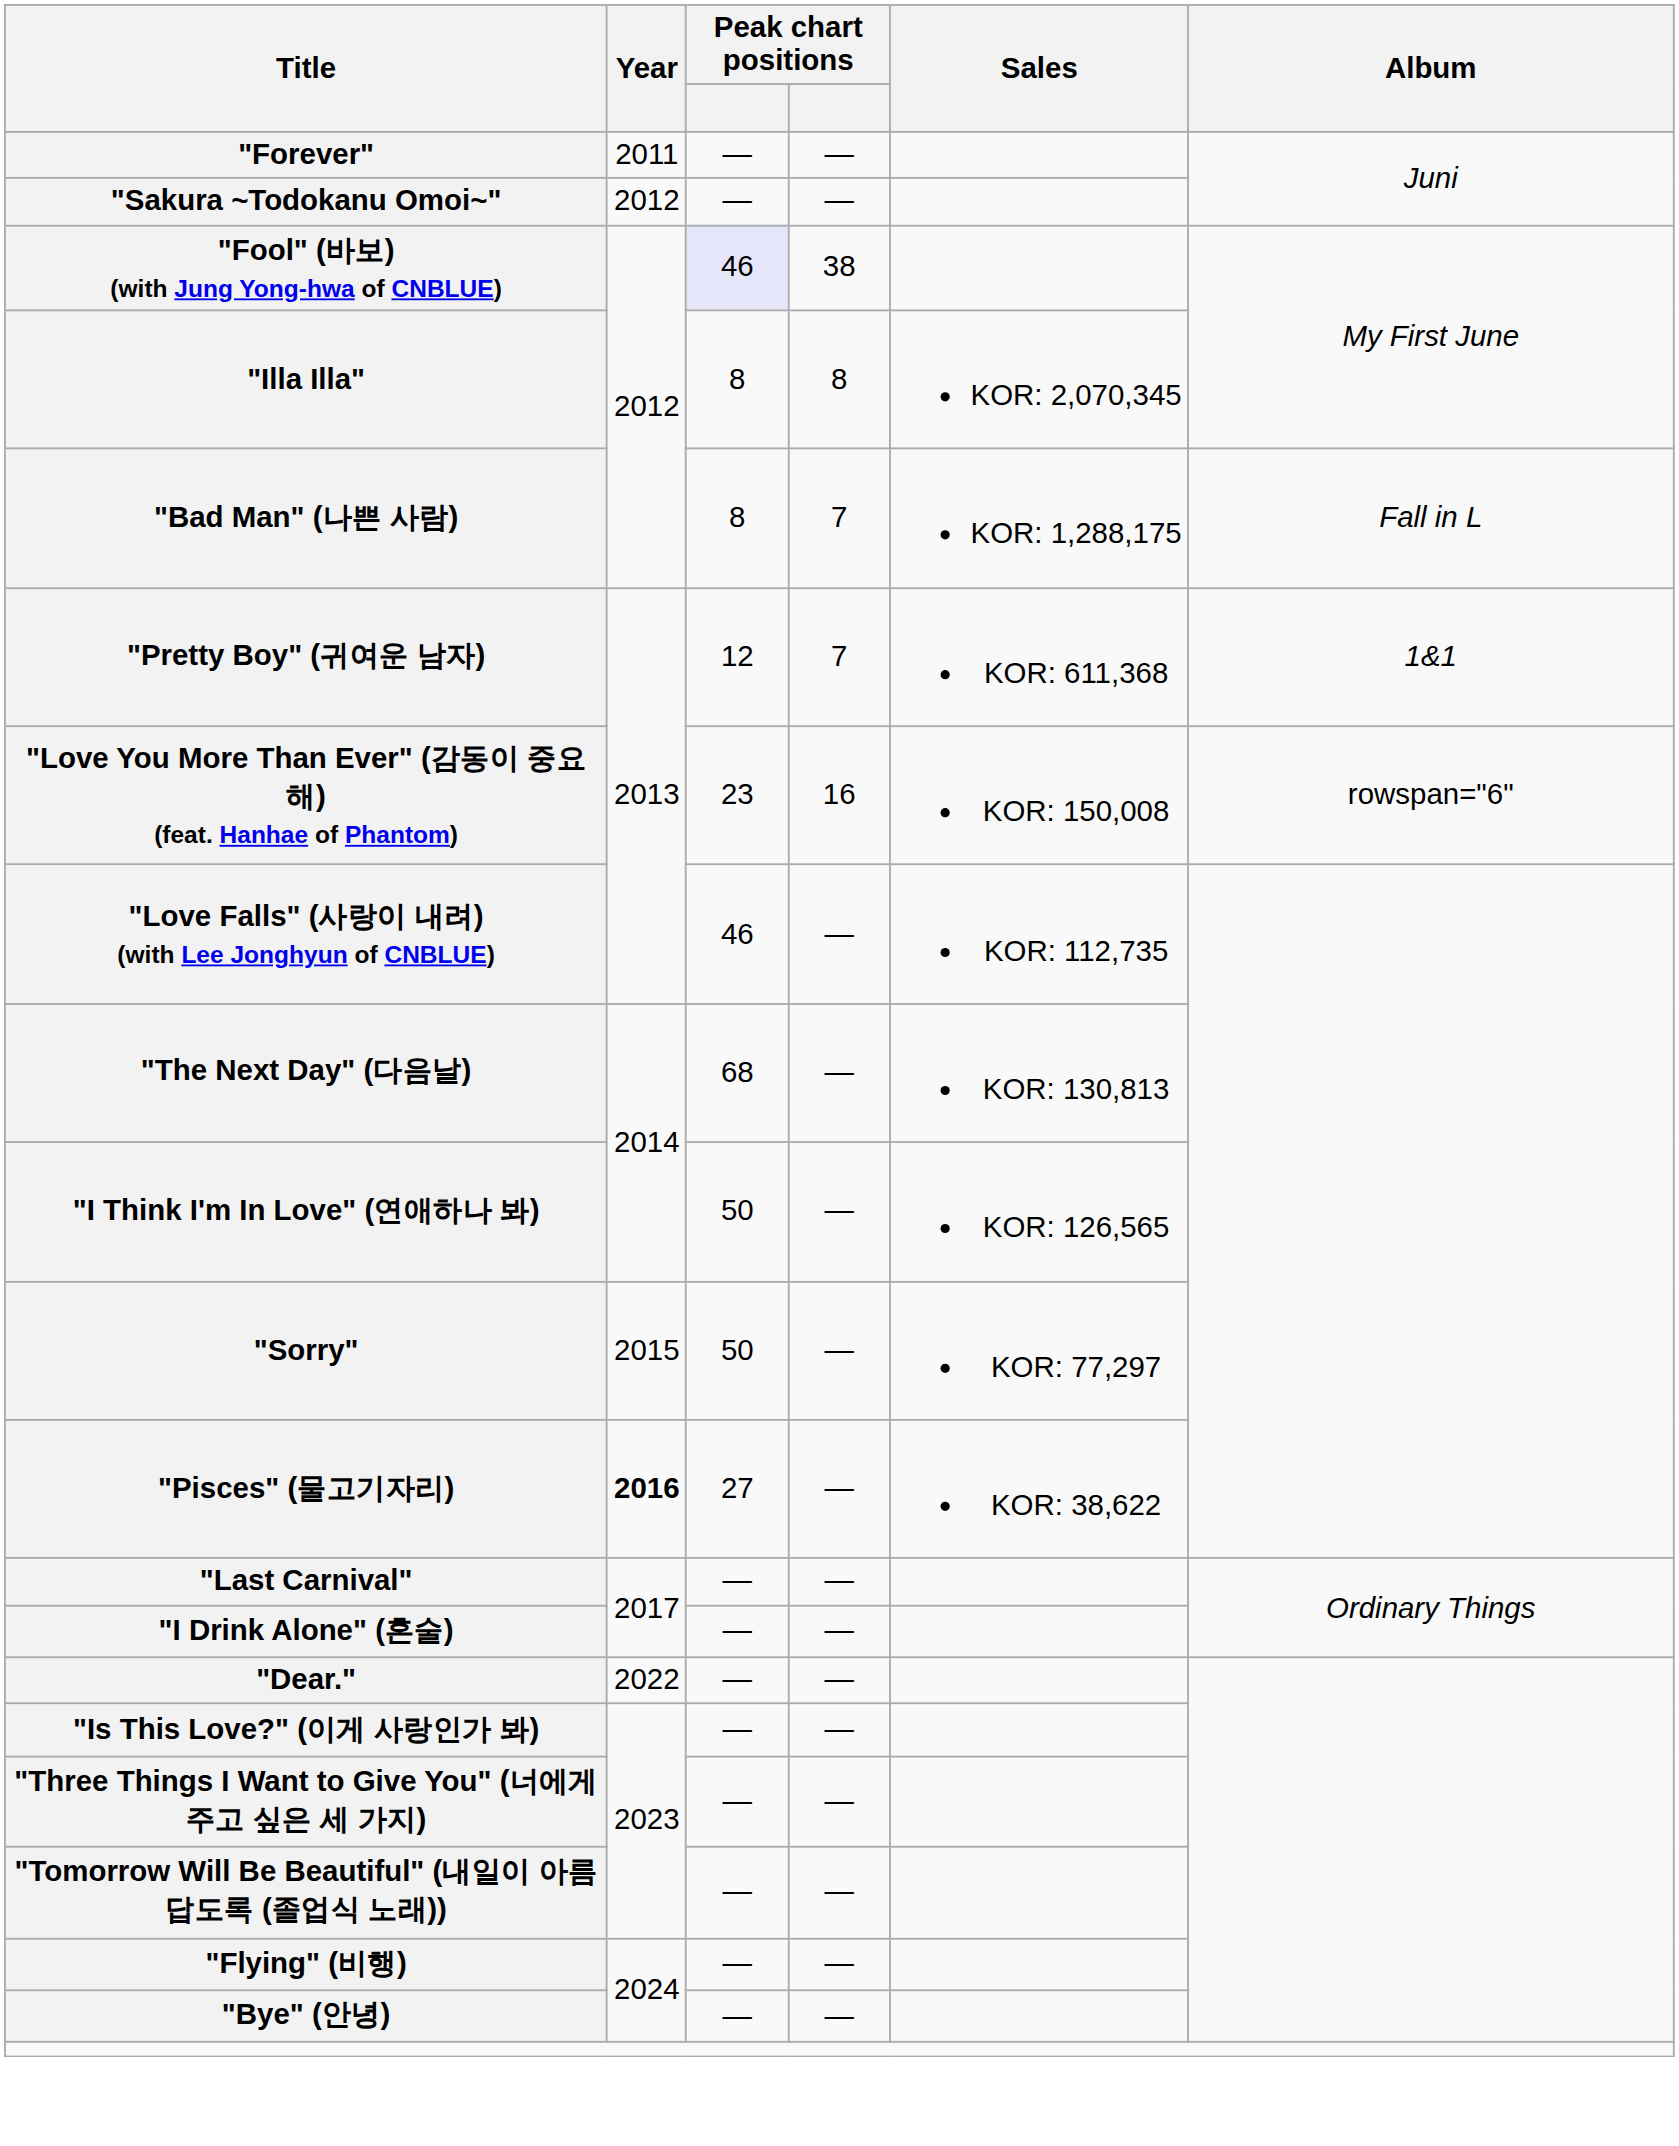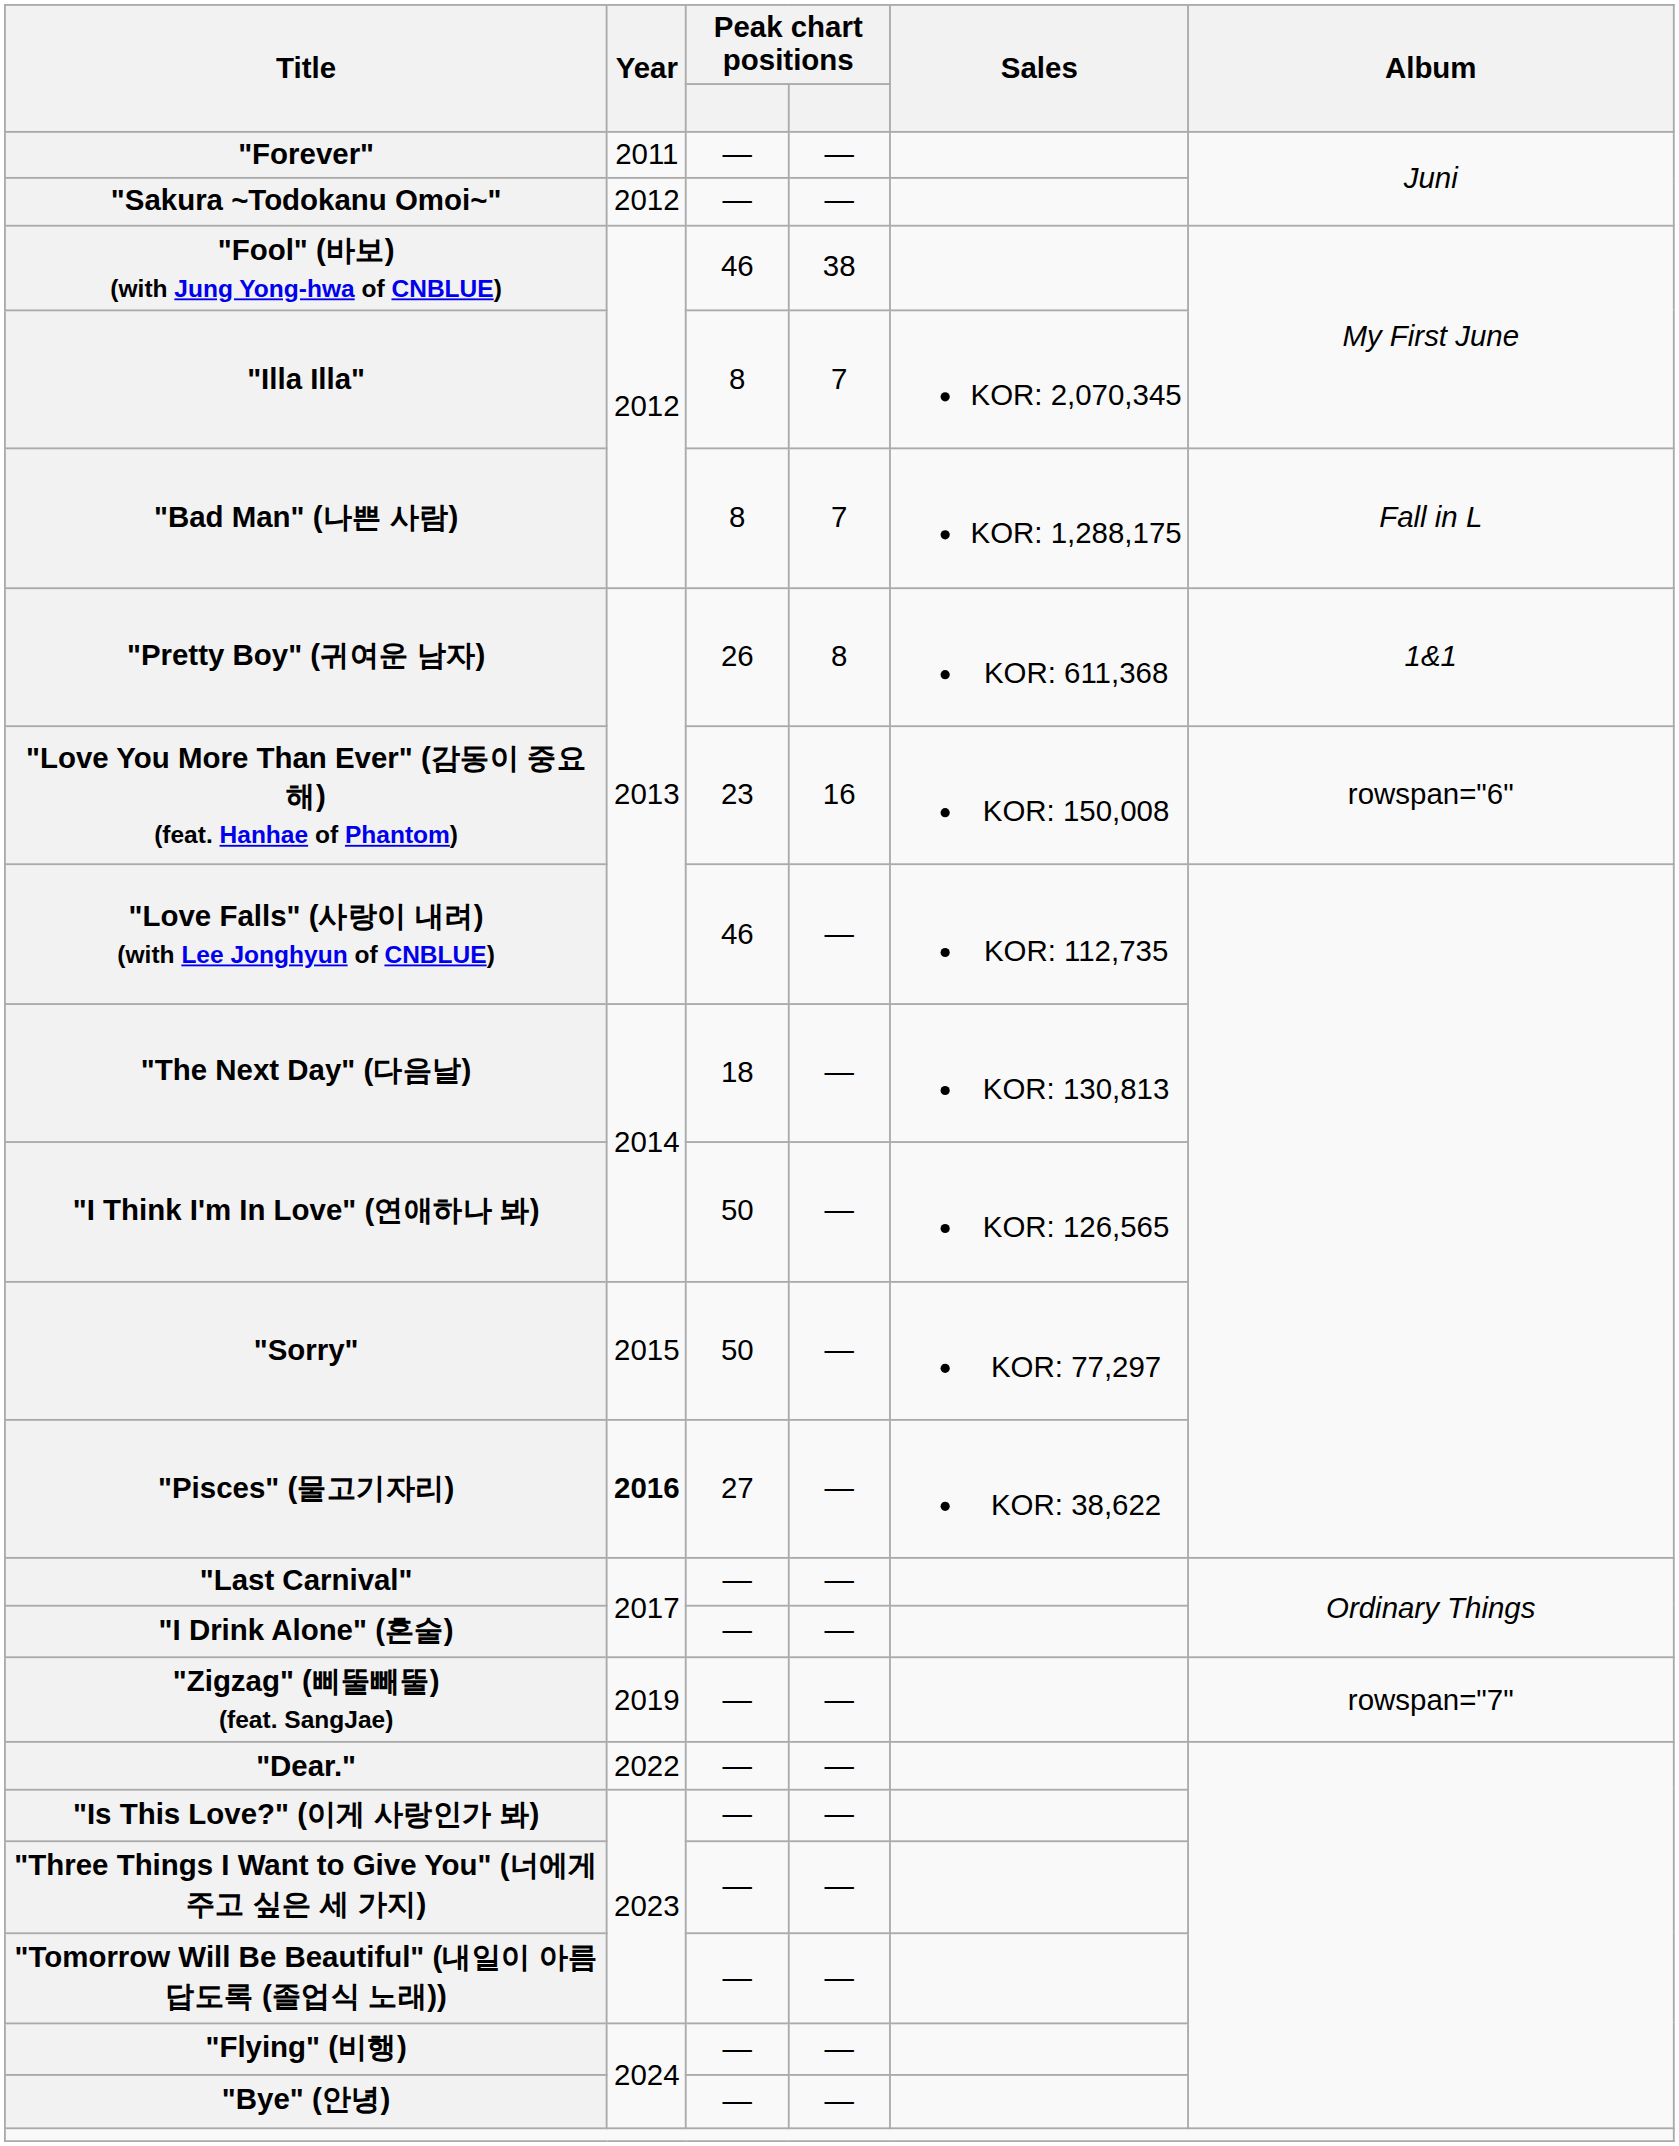(737, 267) lavender background -> (737, 267) no background
(839, 379) 8 -> (839, 379) 7
(737, 656) 12 -> (737, 656) 26
(839, 656) 7 -> (839, 656) 8
(737, 1072) 68 -> (737, 1072) 18
+ row: (306, 1700)
